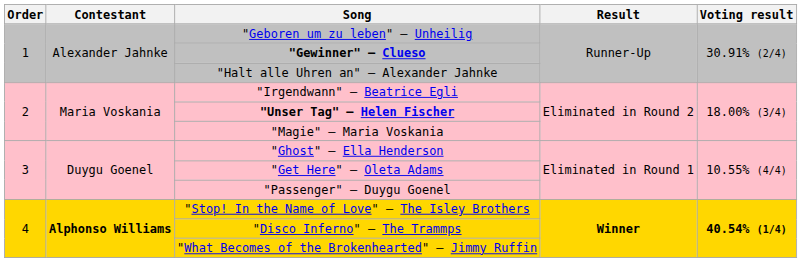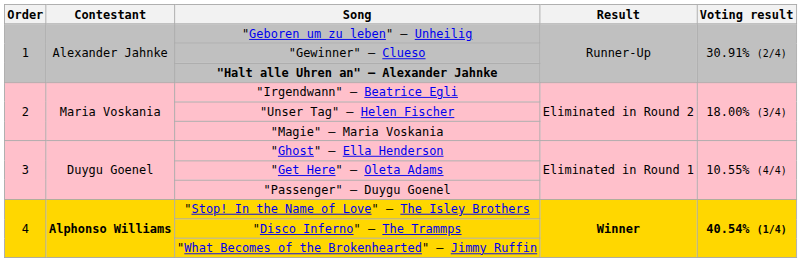(357, 53) bold -> (357, 53) normal
(357, 73) normal -> (357, 73) bold
(357, 112) bold -> (357, 112) normal
